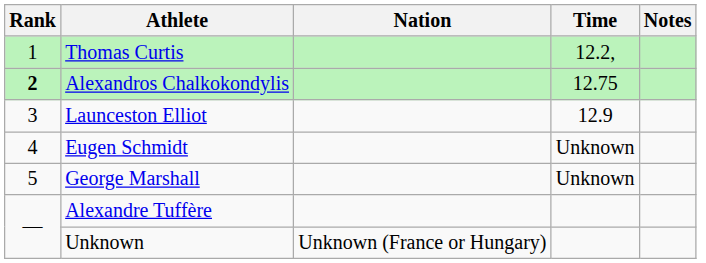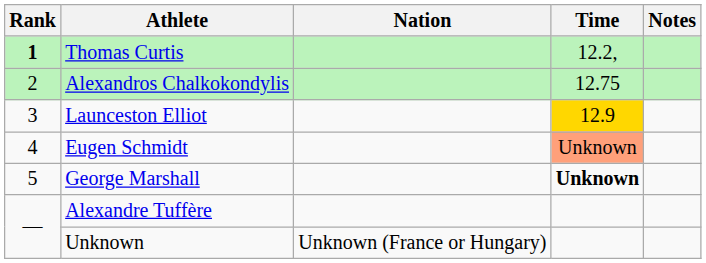(33, 52) normal -> (33, 52) bold
(33, 83) bold -> (33, 83) normal
(595, 115) no background -> (597, 115) gold background
(595, 147) no background -> (597, 147) lightsalmon background
(595, 178) normal -> (597, 178) bold
